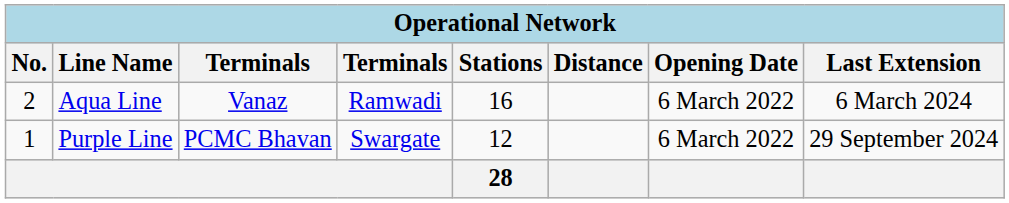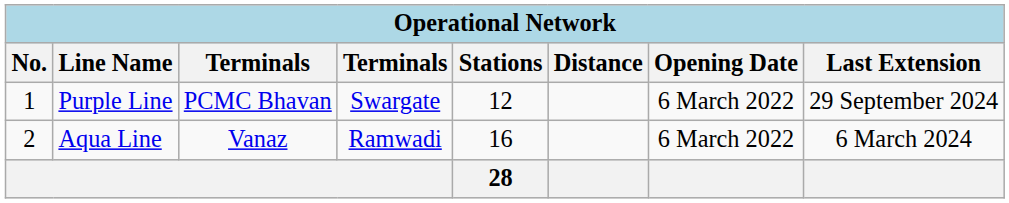rows swapped: (115, 139) <-> (110, 100)
